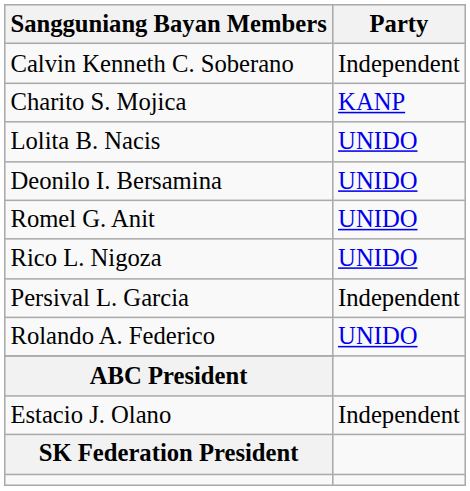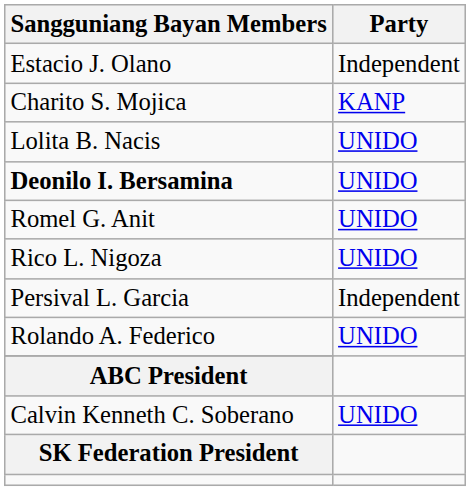(152, 63) Calvin Kenneth C. Soberano -> (91, 63) Estacio J. Olano
(116, 180) normal -> (122, 180) bold
(91, 414) Estacio J. Olano -> (152, 414) Calvin Kenneth C. Soberano
(399, 414) Independent -> (378, 414) UNIDO
